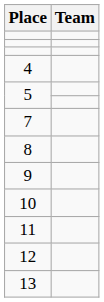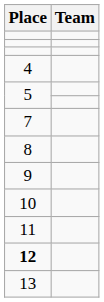(28, 256) normal -> (28, 256) bold
